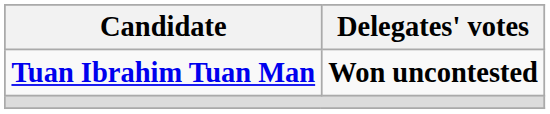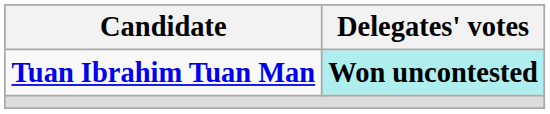(433, 72) no background -> (433, 72) paleturquoise background
